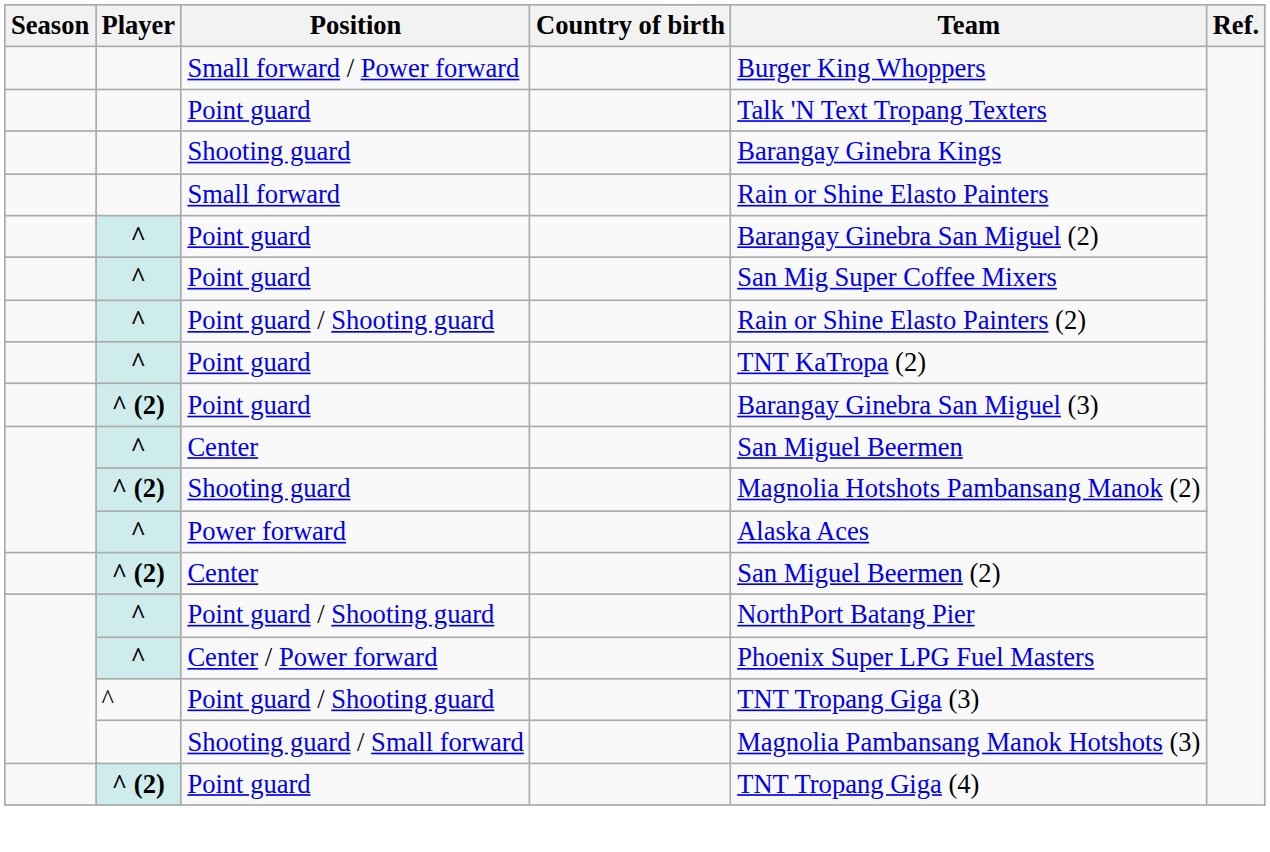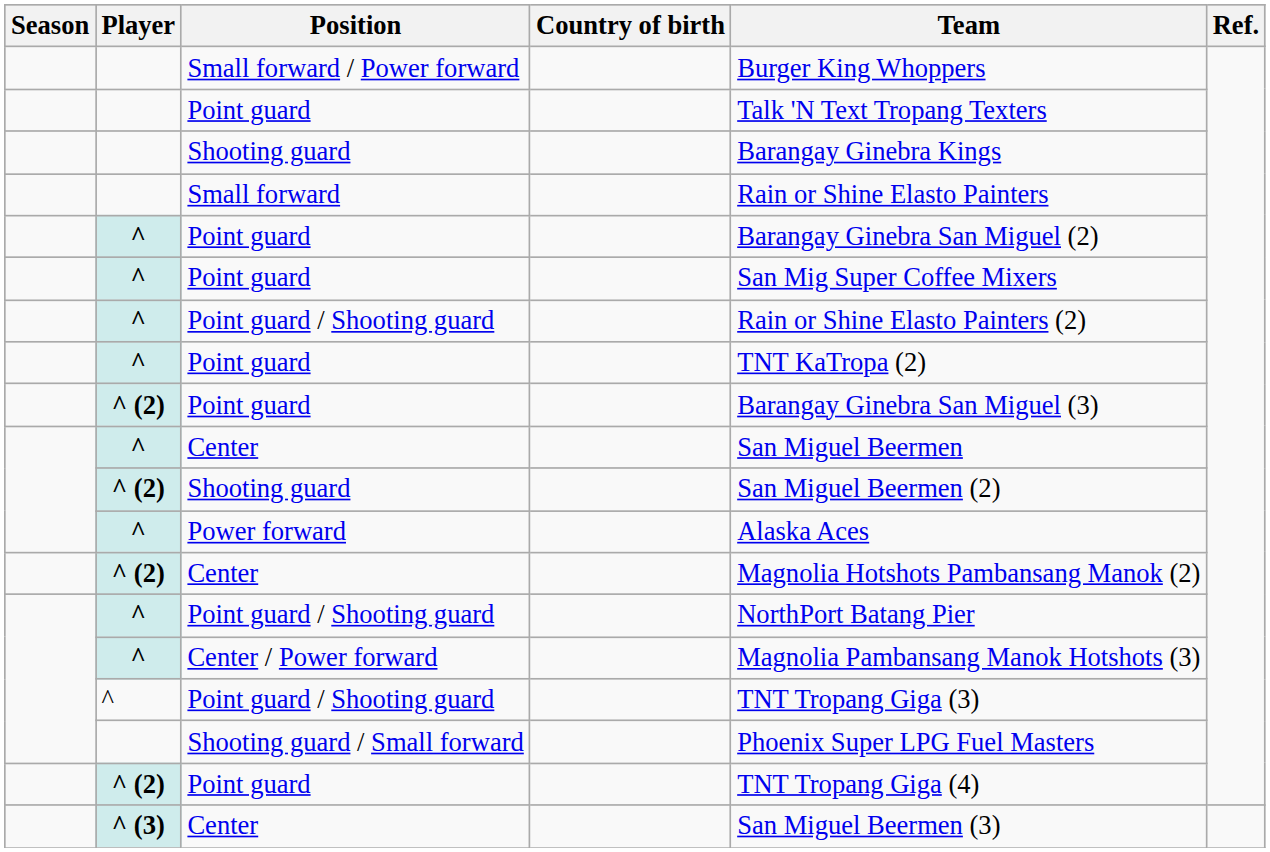(969, 488) Magnolia Hotshots Pambansang Manok (2) -> (869, 488) San Miguel Beermen (2)
(869, 573) San Miguel Beermen (2) -> (969, 573) Magnolia Hotshots Pambansang Manok (2)
(916, 657) Phoenix Super LPG Fuel Masters -> (969, 657) Magnolia Pambansang Manok Hotshots (3)
(969, 741) Magnolia Pambansang Manok Hotshots (3) -> (916, 741) Phoenix Super LPG Fuel Masters
+ row: (138, 825)
